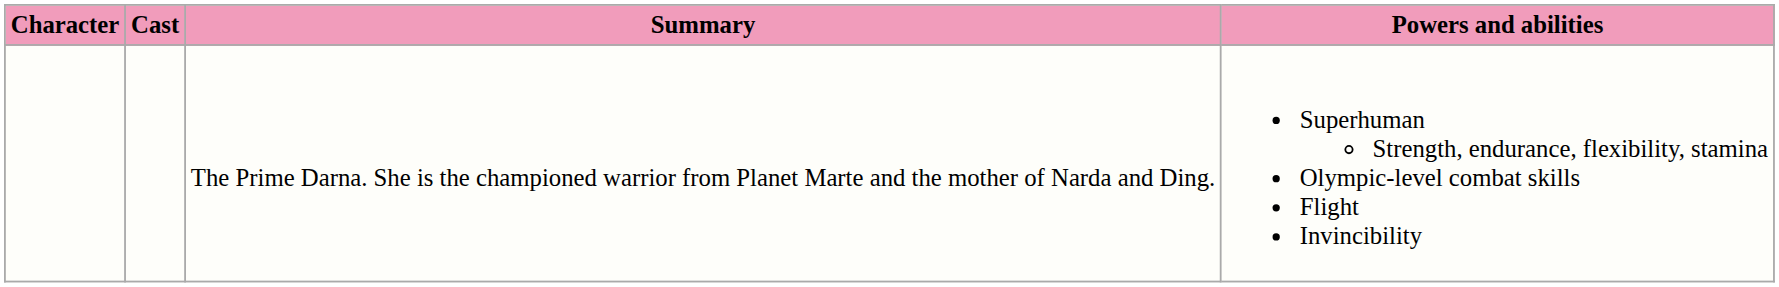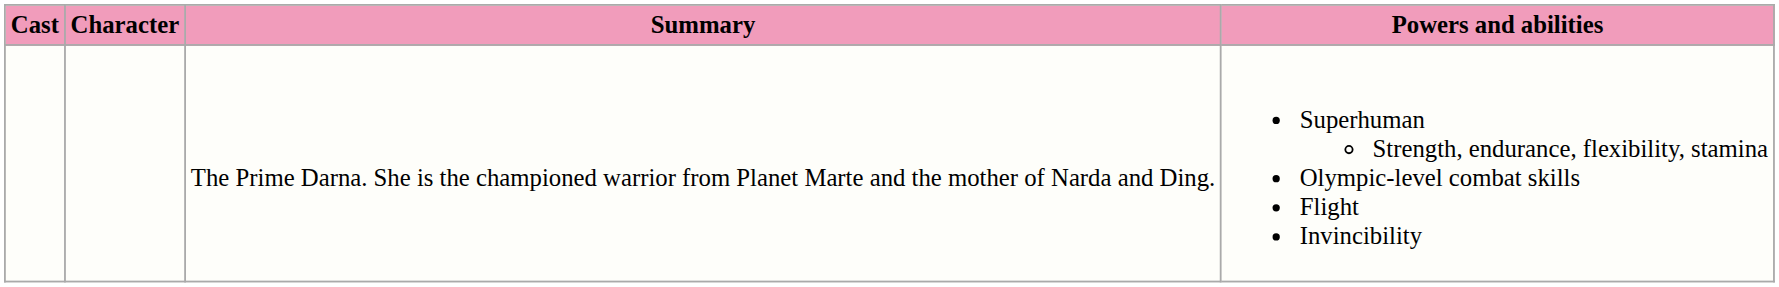columns swapped: (155, 24) <-> (65, 24)
